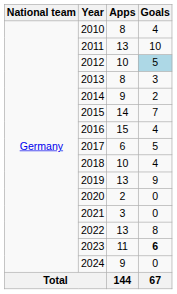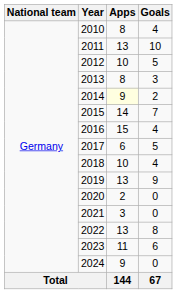(155, 63) lightblue background -> (155, 63) no background
(122, 96) no background -> (122, 96) lightyellow background
(155, 247) bold -> (155, 247) normal
